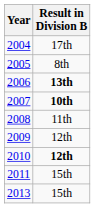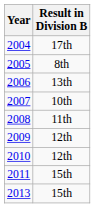(62, 82) bold -> (62, 82) normal
(62, 100) bold -> (62, 100) normal
(62, 156) bold -> (62, 156) normal
